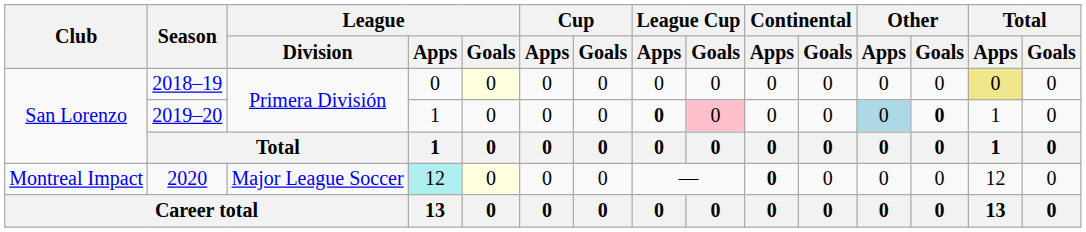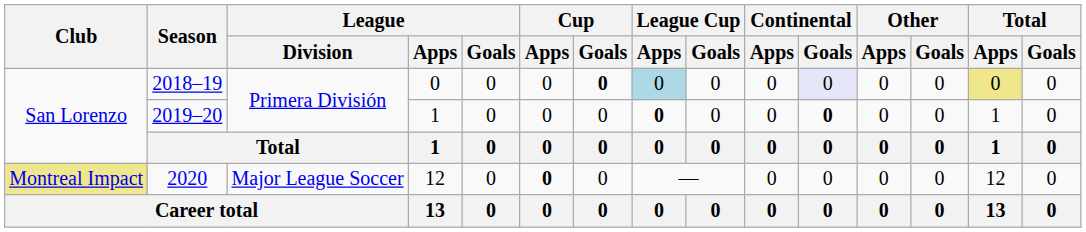(491, 83) lightyellow background -> (491, 83) no background
(603, 83) normal -> (603, 83) bold
(659, 83) no background -> (659, 83) lightblue background
(828, 83) no background -> (828, 83) lavender background
(716, 115) pink background -> (716, 115) no background
(828, 115) normal -> (828, 115) bold
(884, 115) lightblue background -> (884, 115) no background
(940, 115) bold -> (940, 115) normal
(76, 178) no background -> (76, 178) khaki background
(435, 178) paleturquoise background -> (435, 178) no background
(491, 178) lightyellow background -> (491, 178) no background
(547, 178) normal -> (547, 178) bold
(772, 178) bold -> (772, 178) normal
